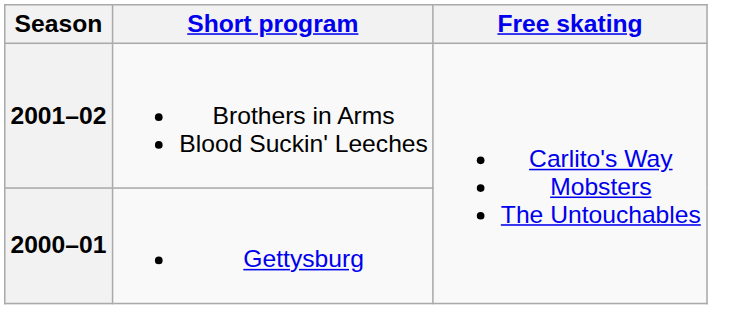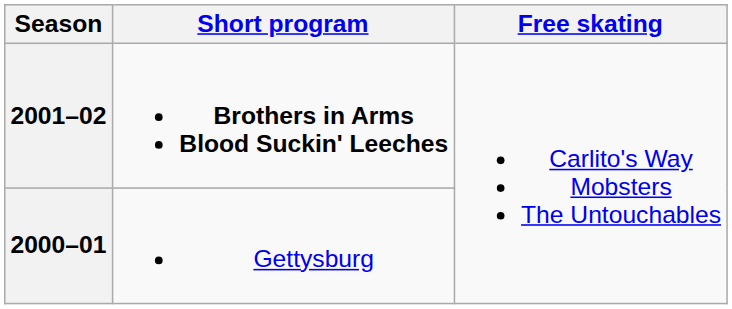(273, 130) normal -> (283, 130) bold
